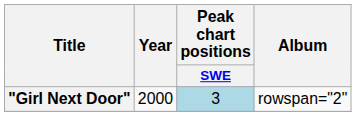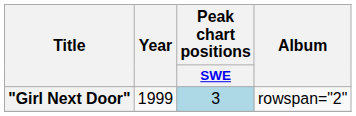(155, 99) 2000 -> (155, 99) 1999
